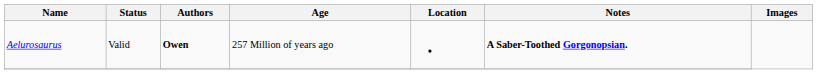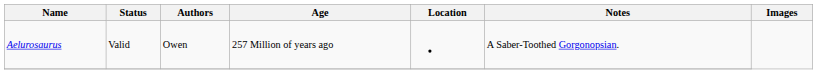(176, 44) bold -> (175, 44) normal
(557, 44) bold -> (553, 44) normal
